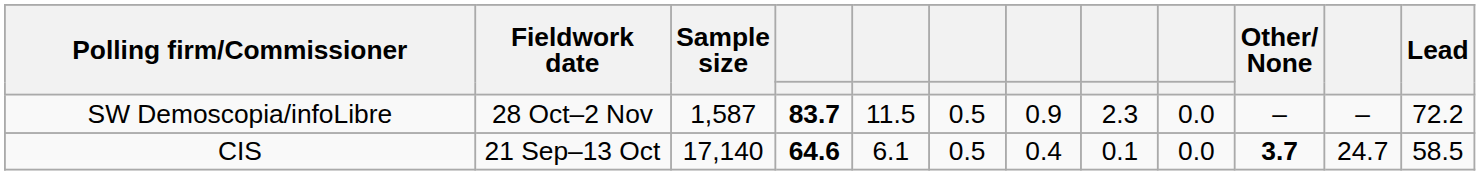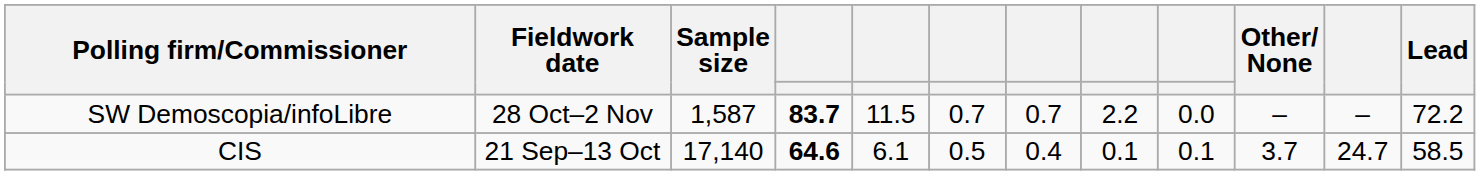(967, 114) 0.5 -> (967, 114) 0.7
(1044, 114) 0.9 -> (1044, 114) 0.7
(1120, 114) 2.3 -> (1120, 114) 2.2
(1196, 151) 0.0 -> (1196, 151) 0.1
(1280, 151) bold -> (1280, 151) normal
